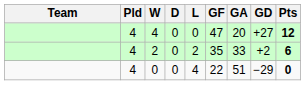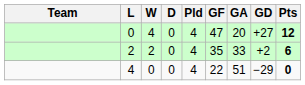columns swapped: (133, 13) <-> (195, 13)
